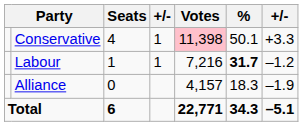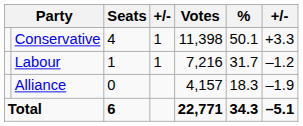(201, 39) pink background -> (201, 39) no background
(244, 62) bold -> (244, 62) normal
